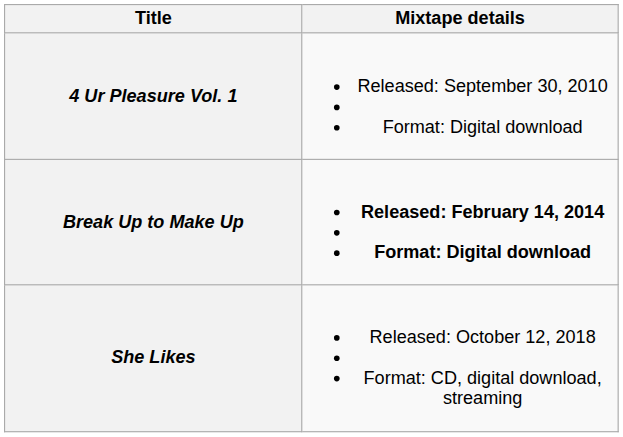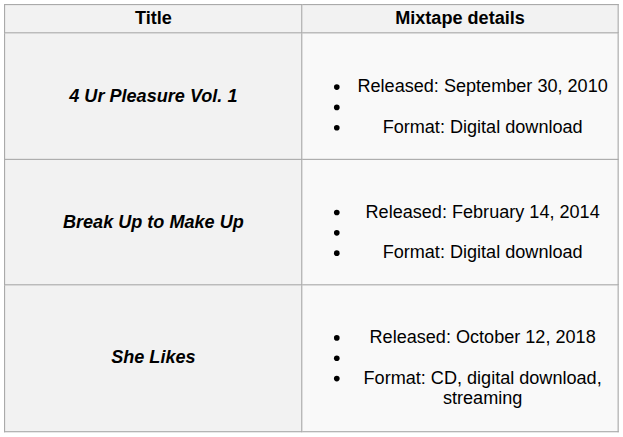(460, 232) bold -> (460, 232) normal
